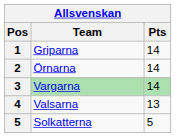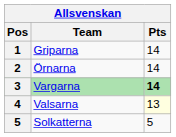(153, 86) normal -> (153, 86) bold
(153, 104) no background -> (153, 104) lightyellow background
